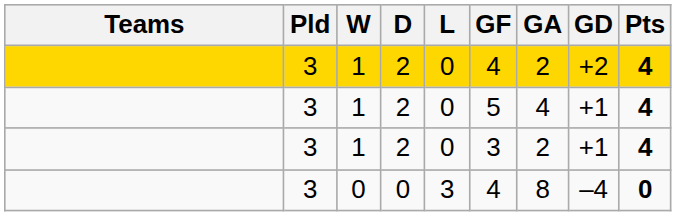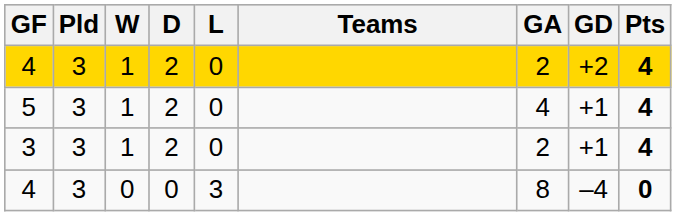columns swapped: (144, 25) <-> (493, 25)
